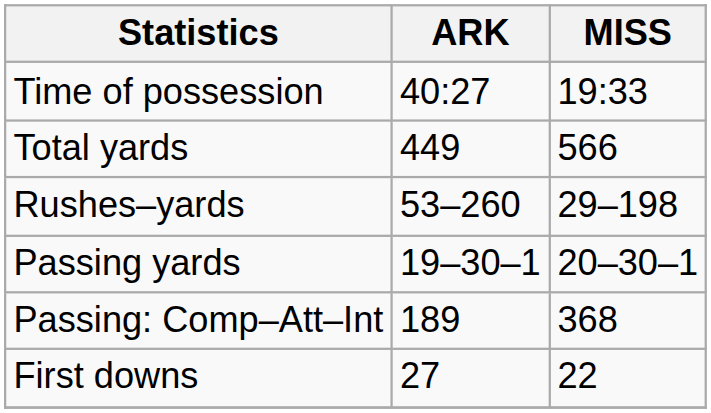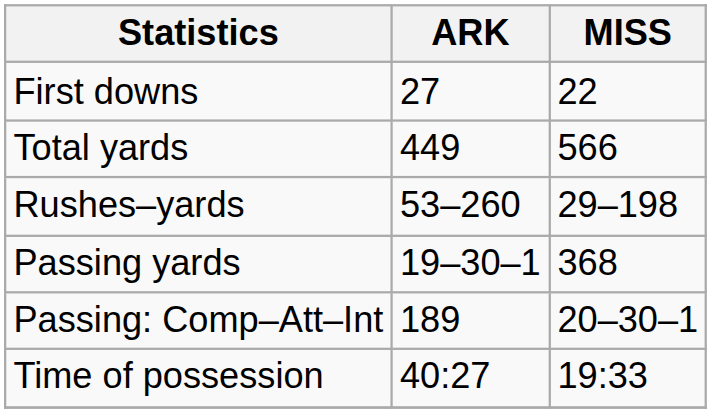rows swapped: (106, 377) <-> (169, 90)
(628, 262) 20–30–1 -> (588, 262) 368
(588, 320) 368 -> (628, 320) 20–30–1
